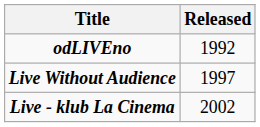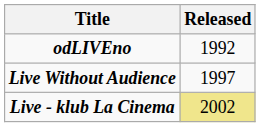(218, 107) no background -> (218, 107) khaki background
